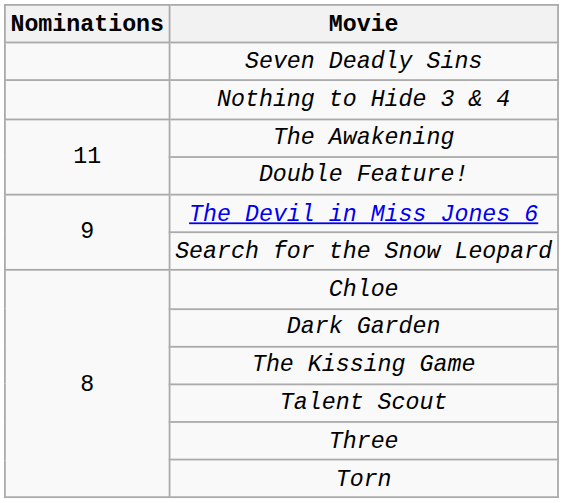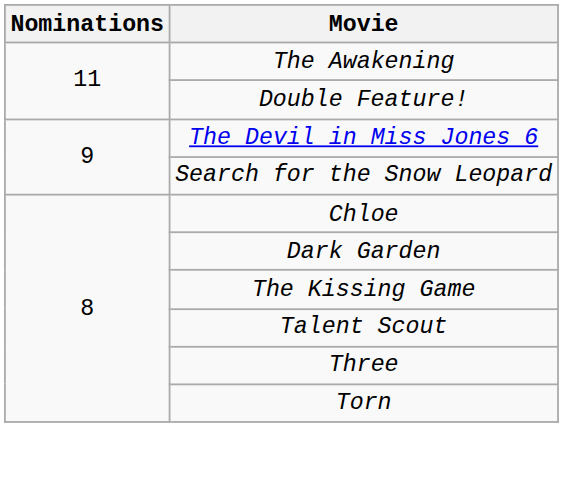- row: (364, 62)
- row: (364, 100)
